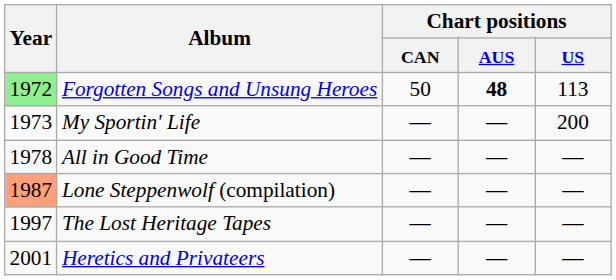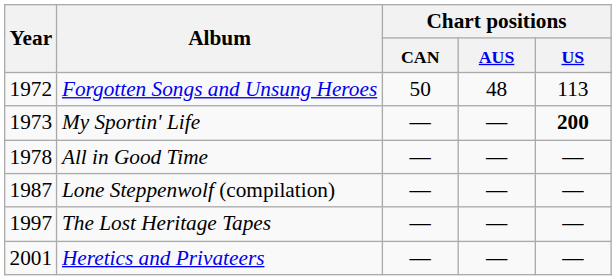(31, 88) lightgreen background -> (31, 88) no background
(497, 88) bold -> (497, 88) normal
(573, 122) normal -> (573, 122) bold
(31, 190) lightsalmon background -> (31, 190) no background
